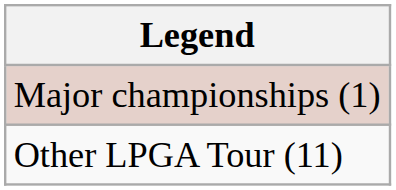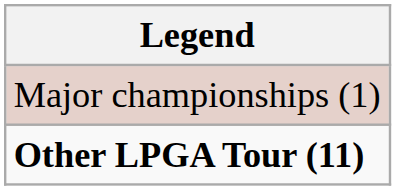(178, 154) normal -> (189, 154) bold
